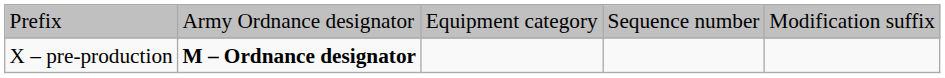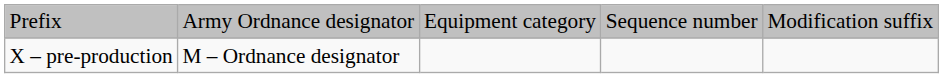(299, 55) bold -> (291, 55) normal
